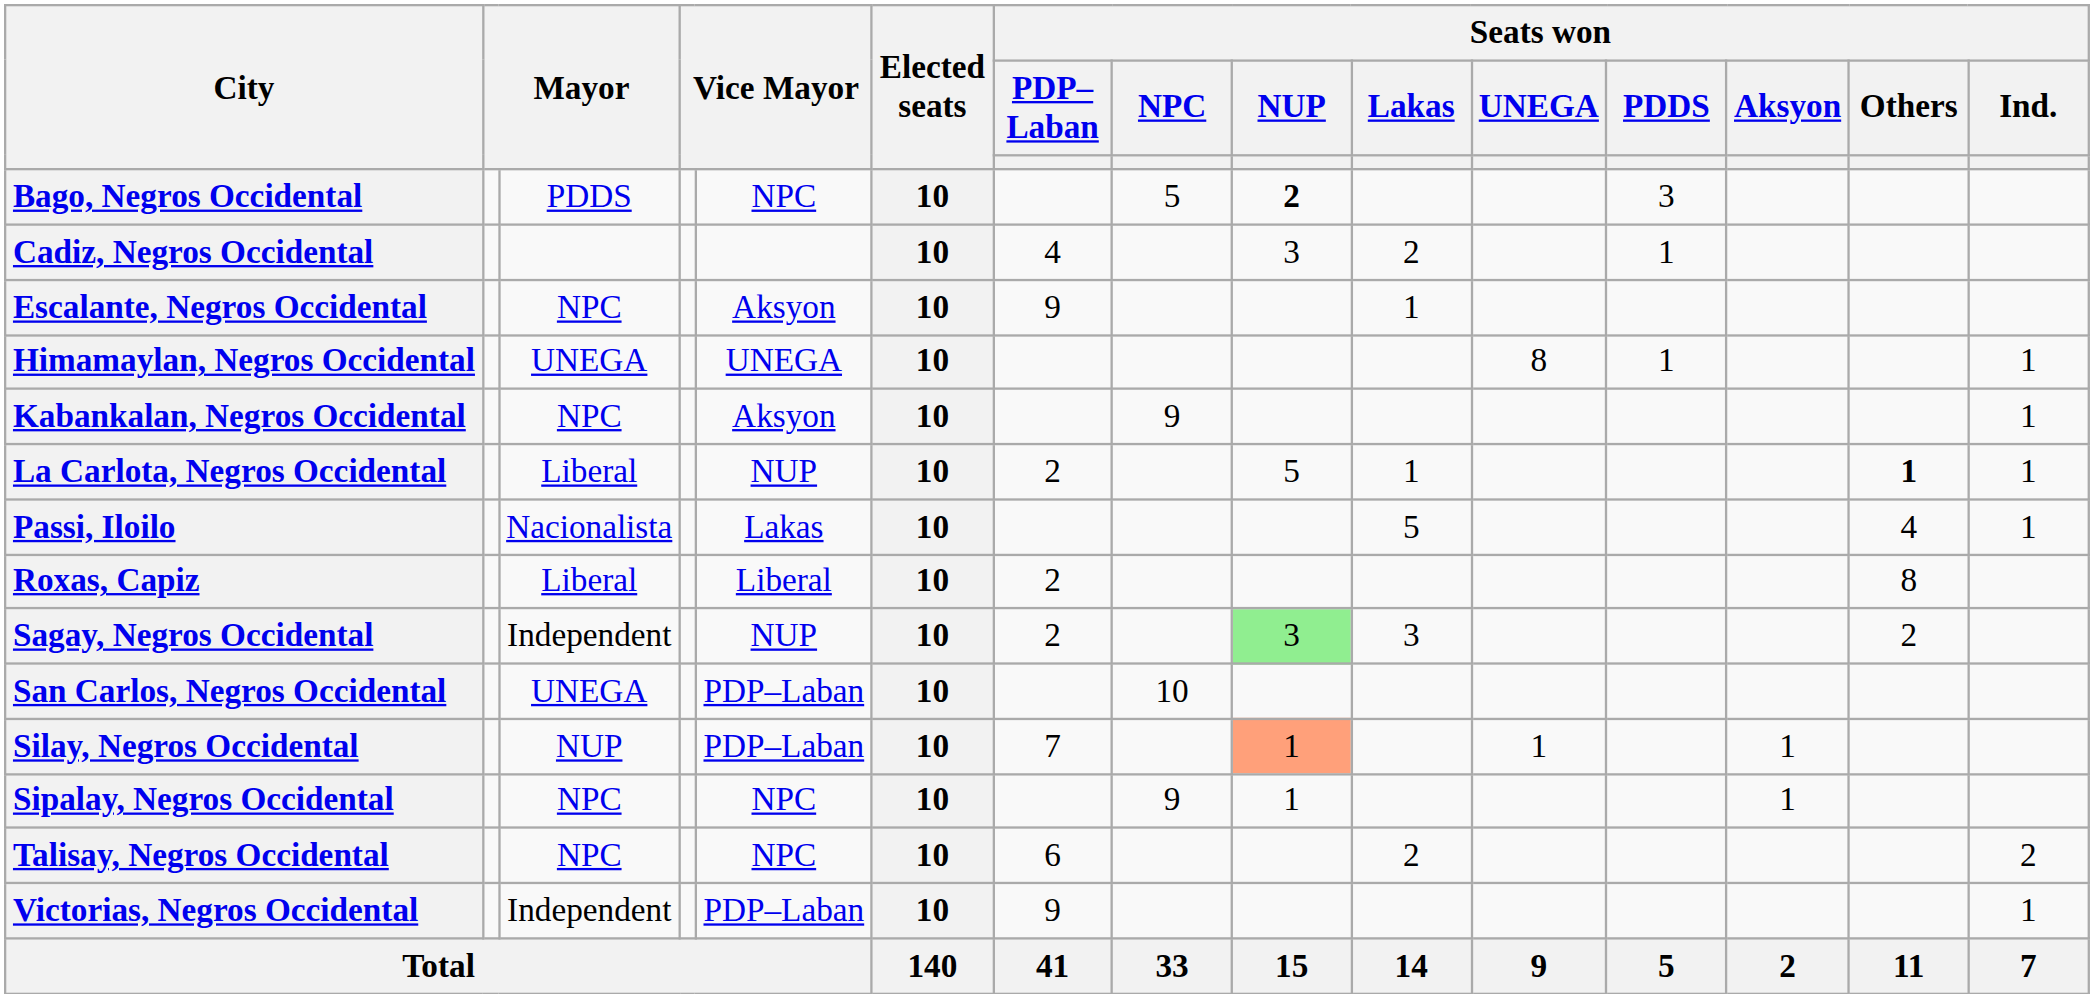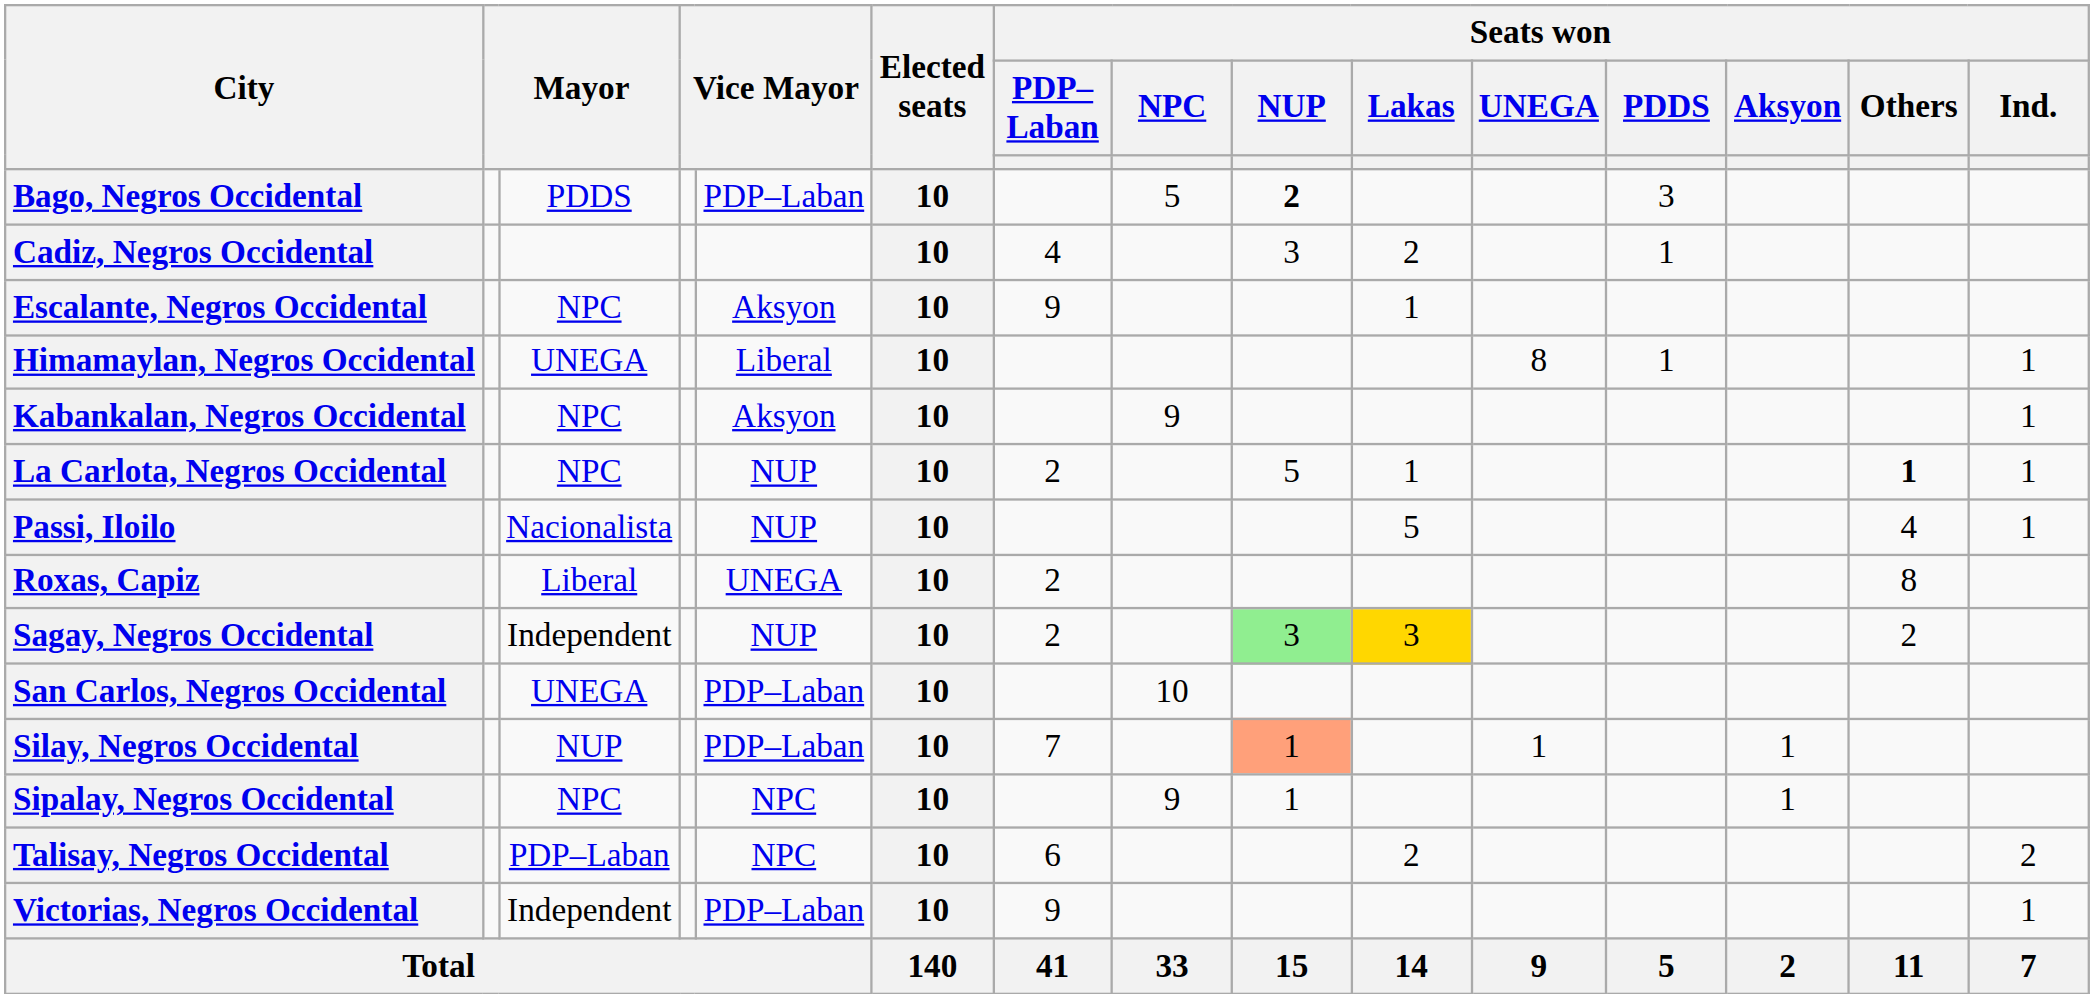(784, 196) NPC -> (784, 196) PDP–Laban
(784, 361) UNEGA -> (784, 361) Liberal
(589, 471) Liberal -> (589, 471) NPC
(784, 526) Lakas -> (784, 526) NUP
(784, 580) Liberal -> (784, 580) UNEGA
(1411, 635) no background -> (1411, 635) gold background
(589, 855) NPC -> (589, 855) PDP–Laban
